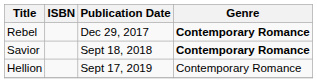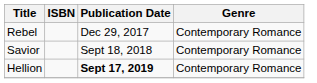(243, 31) bold -> (239, 31) normal
(243, 50) bold -> (239, 50) normal
(116, 68) normal -> (117, 68) bold
